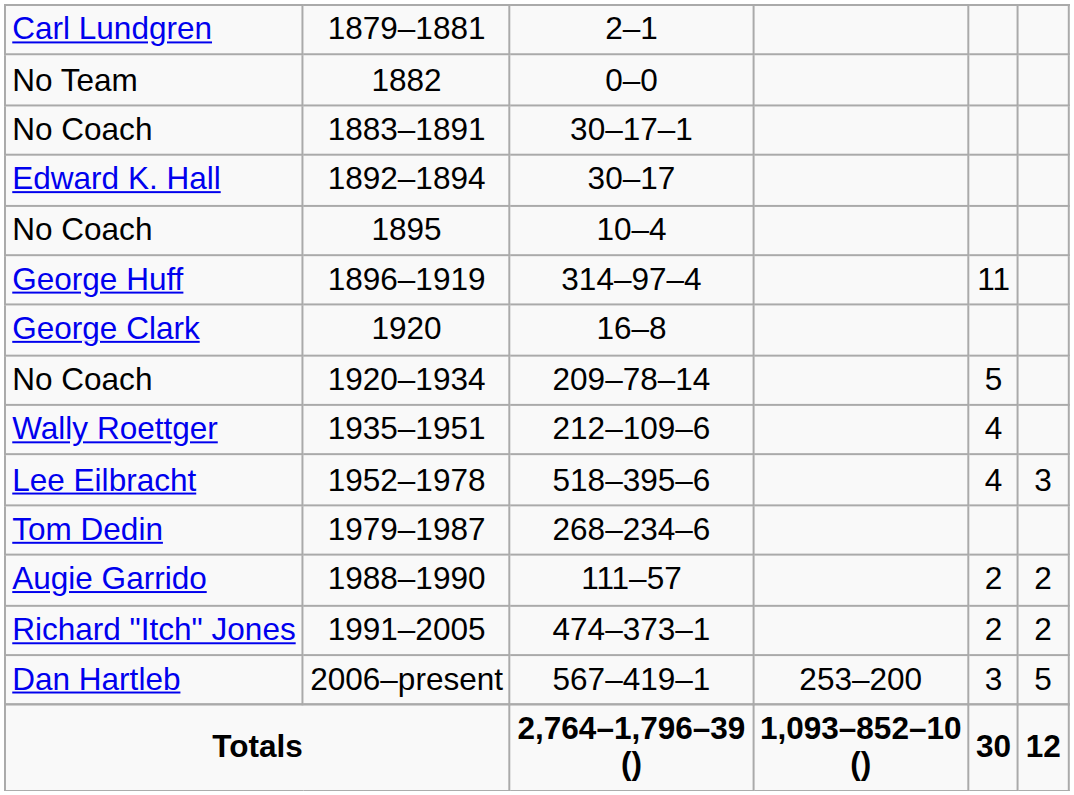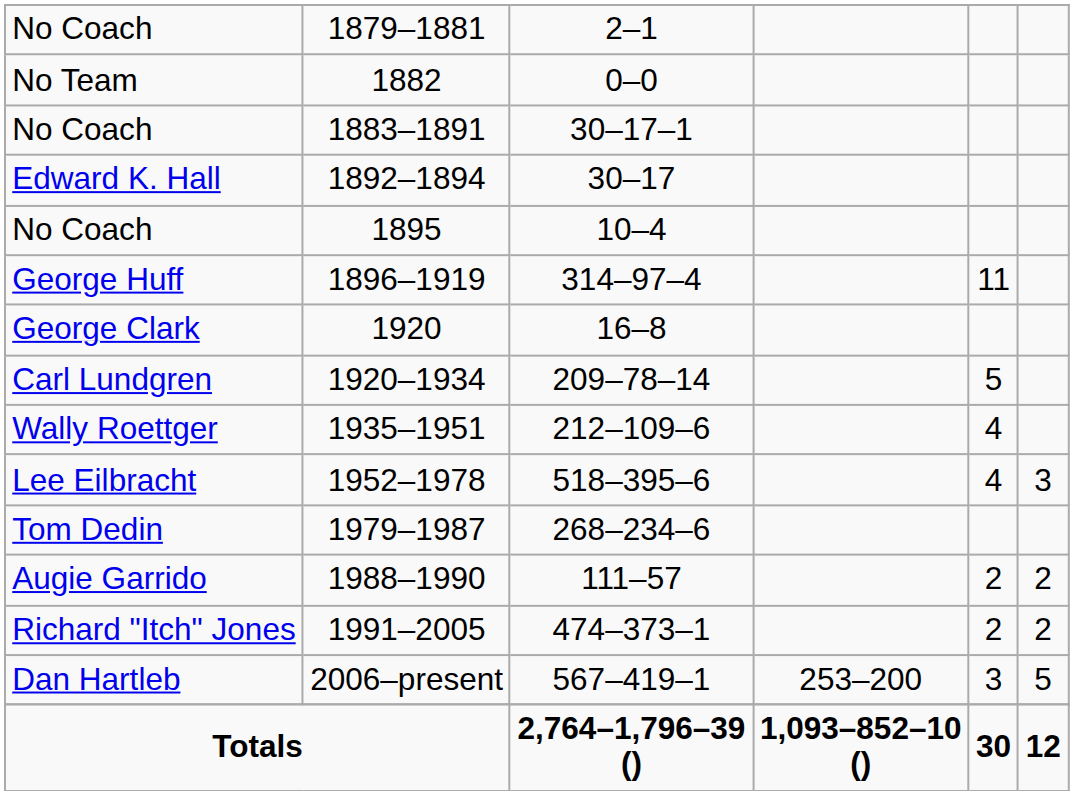(112, 29) Carl Lundgren -> (82, 29) No Coach
(82, 379) No Coach -> (112, 379) Carl Lundgren
